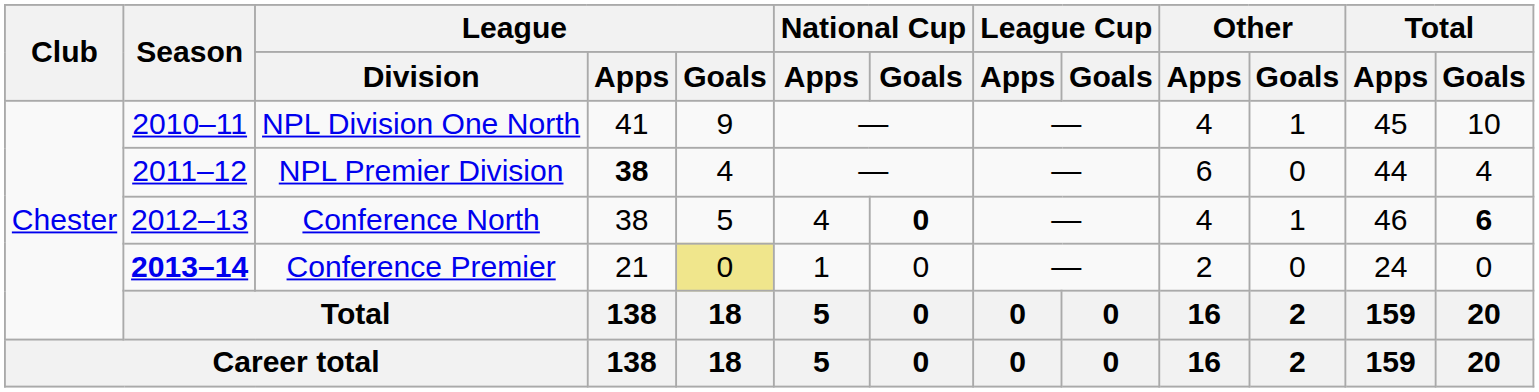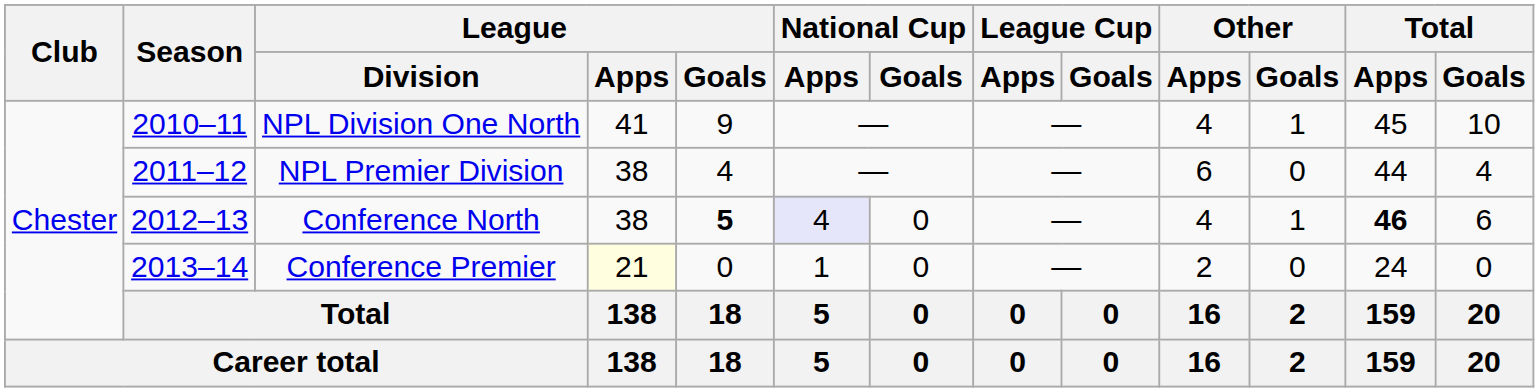(632, 171) bold -> (632, 171) normal
(725, 219) normal -> (725, 219) bold
(821, 219) no background -> (821, 219) lavender background
(921, 219) bold -> (921, 219) normal
(1391, 219) normal -> (1391, 219) bold
(1484, 219) bold -> (1484, 219) normal
(190, 266) bold -> (190, 266) normal
(632, 266) no background -> (632, 266) lightyellow background
(725, 266) khaki background -> (725, 266) no background
